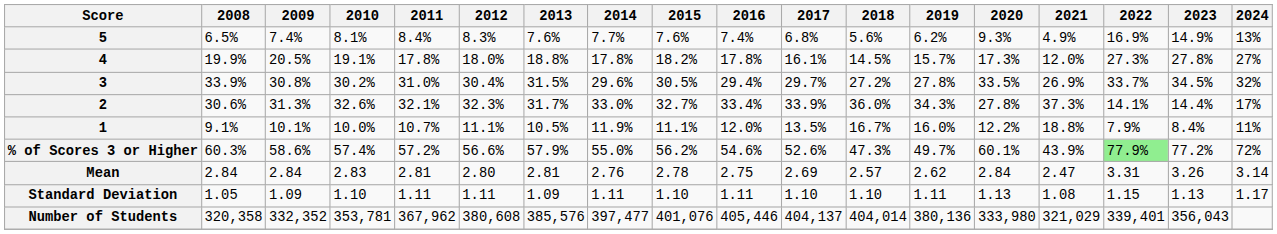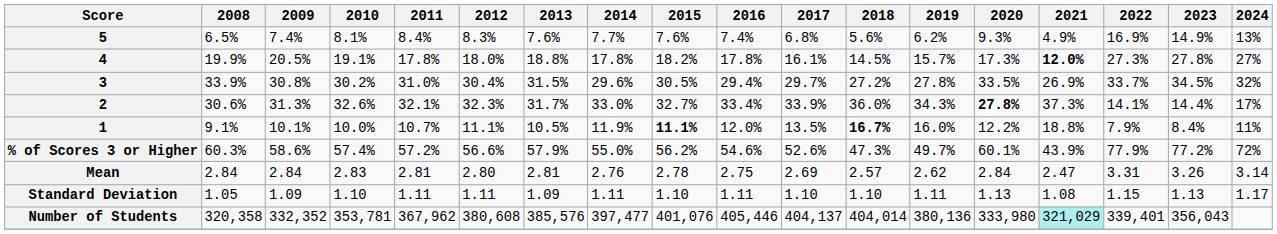(1063, 61) normal -> (1063, 61) bold
(999, 106) normal -> (999, 106) bold
(676, 128) normal -> (676, 128) bold
(870, 128) normal -> (870, 128) bold
(1127, 151) lightgreen background -> (1127, 151) no background
(1071, 218) no background -> (1071, 218) paleturquoise background
